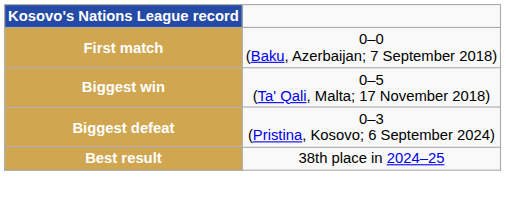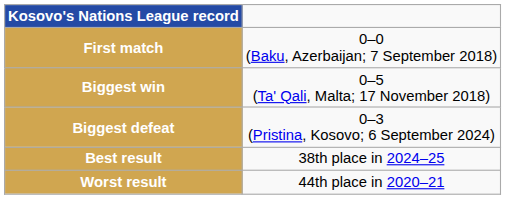+ row: (123, 182)
